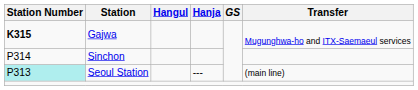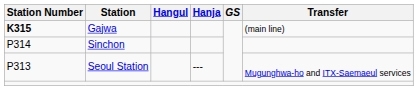(328, 41) Mugunghwa-ho and ITX-Saemaeul services -> (265, 29) (main line)
(19, 72) paleturquoise background -> (19, 67) no background
(265, 73) (main line) -> (328, 73) Mugunghwa-ho and ITX-Saemaeul services
